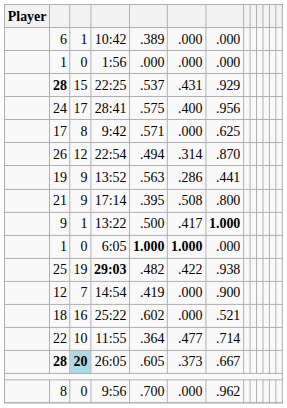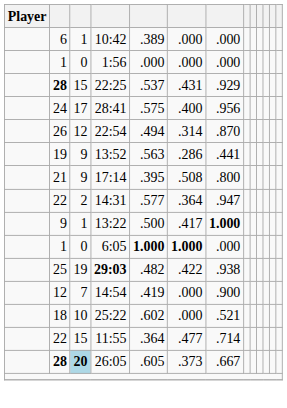- row: (60, 131)
+ row: (60, 200)
(80, 315) 16 -> (80, 315) 10
(80, 339) 10 -> (80, 339) 15
- row: (63, 391)
